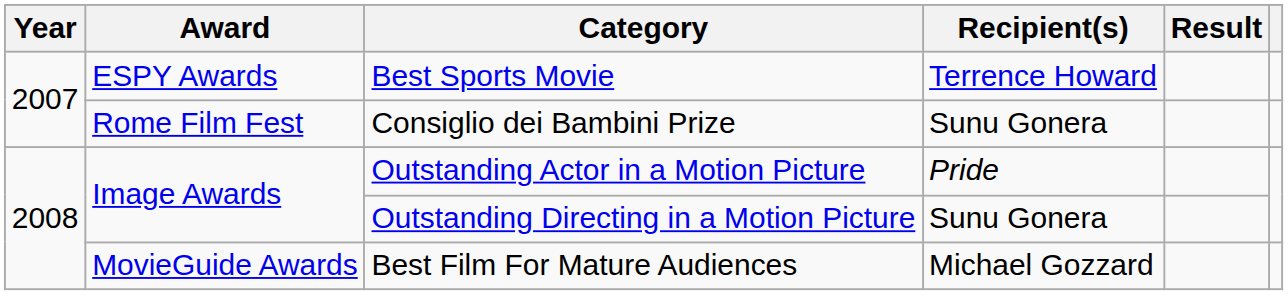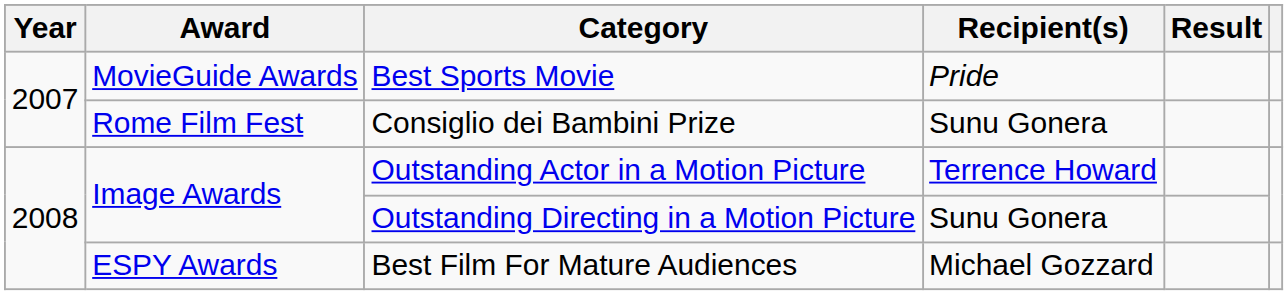(185, 75) ESPY Awards -> (225, 75) MovieGuide Awards
(1043, 75) Terrence Howard -> (964, 75) Pride
(964, 170) Pride -> (1043, 170) Terrence Howard
(225, 265) MovieGuide Awards -> (185, 265) ESPY Awards
